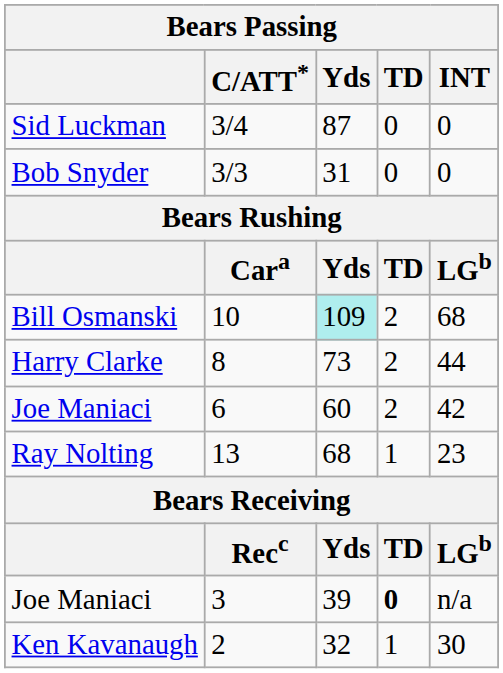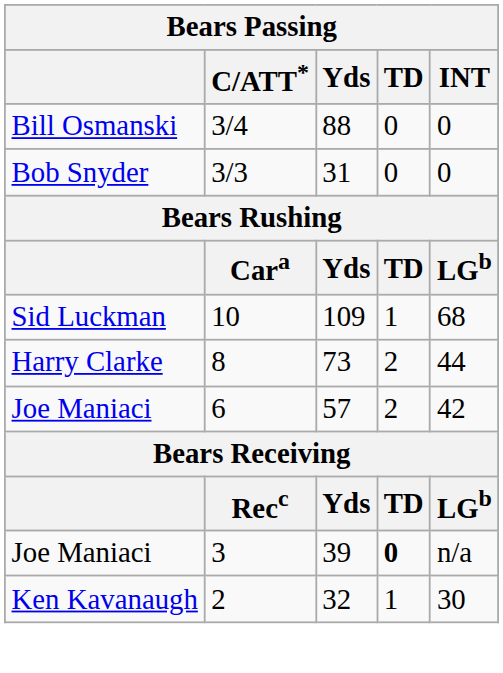(89, 126) Sid Luckman -> (94, 126) Bill Osmanski
(337, 126) 87 -> (337, 126) 88
(94, 316) Bill Osmanski -> (89, 316) Sid Luckman
(344, 316) paleturquoise background -> (344, 316) no background
(391, 316) 2 -> (391, 316) 1
(337, 408) 60 -> (337, 408) 57
- row: (226, 453)
